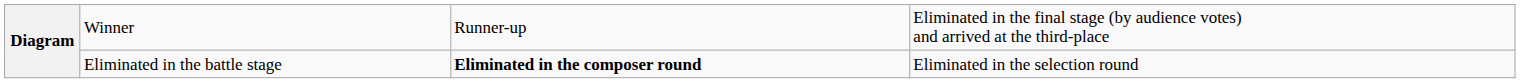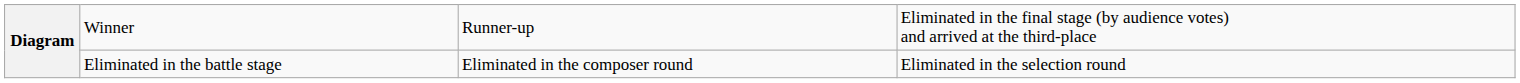(578, 63) bold -> (577, 63) normal
